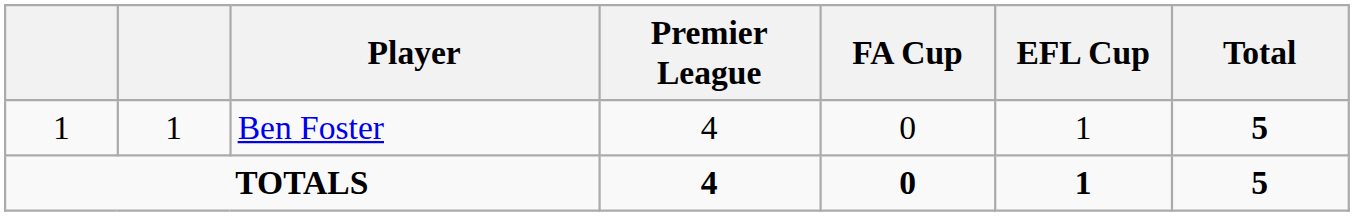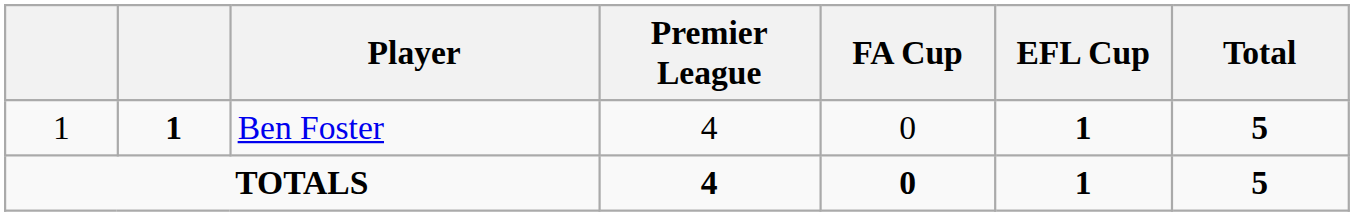(174, 127) normal -> (174, 127) bold
(1083, 127) normal -> (1083, 127) bold
